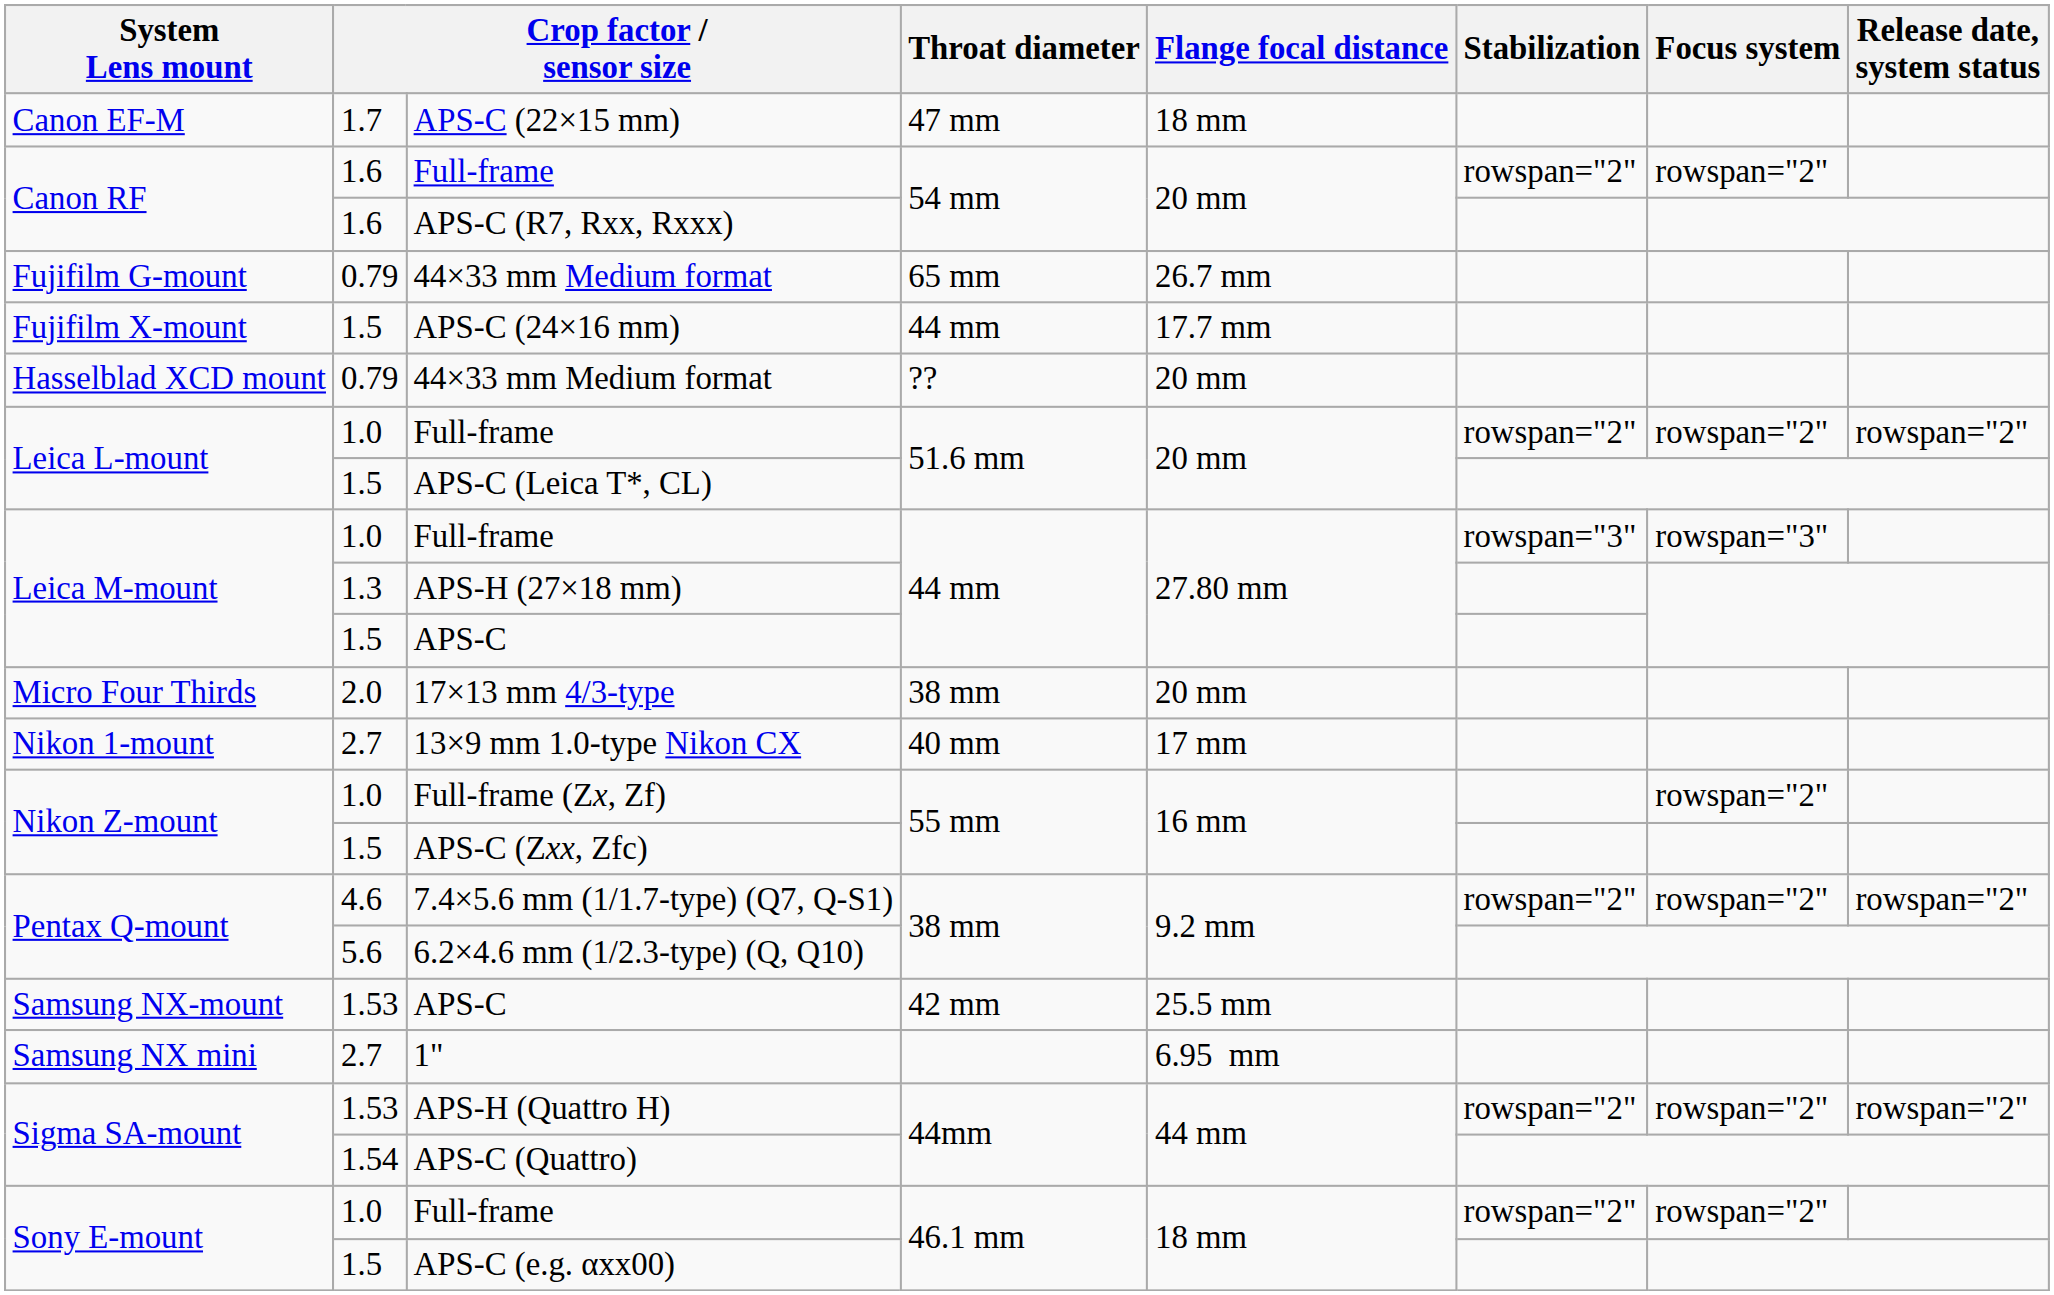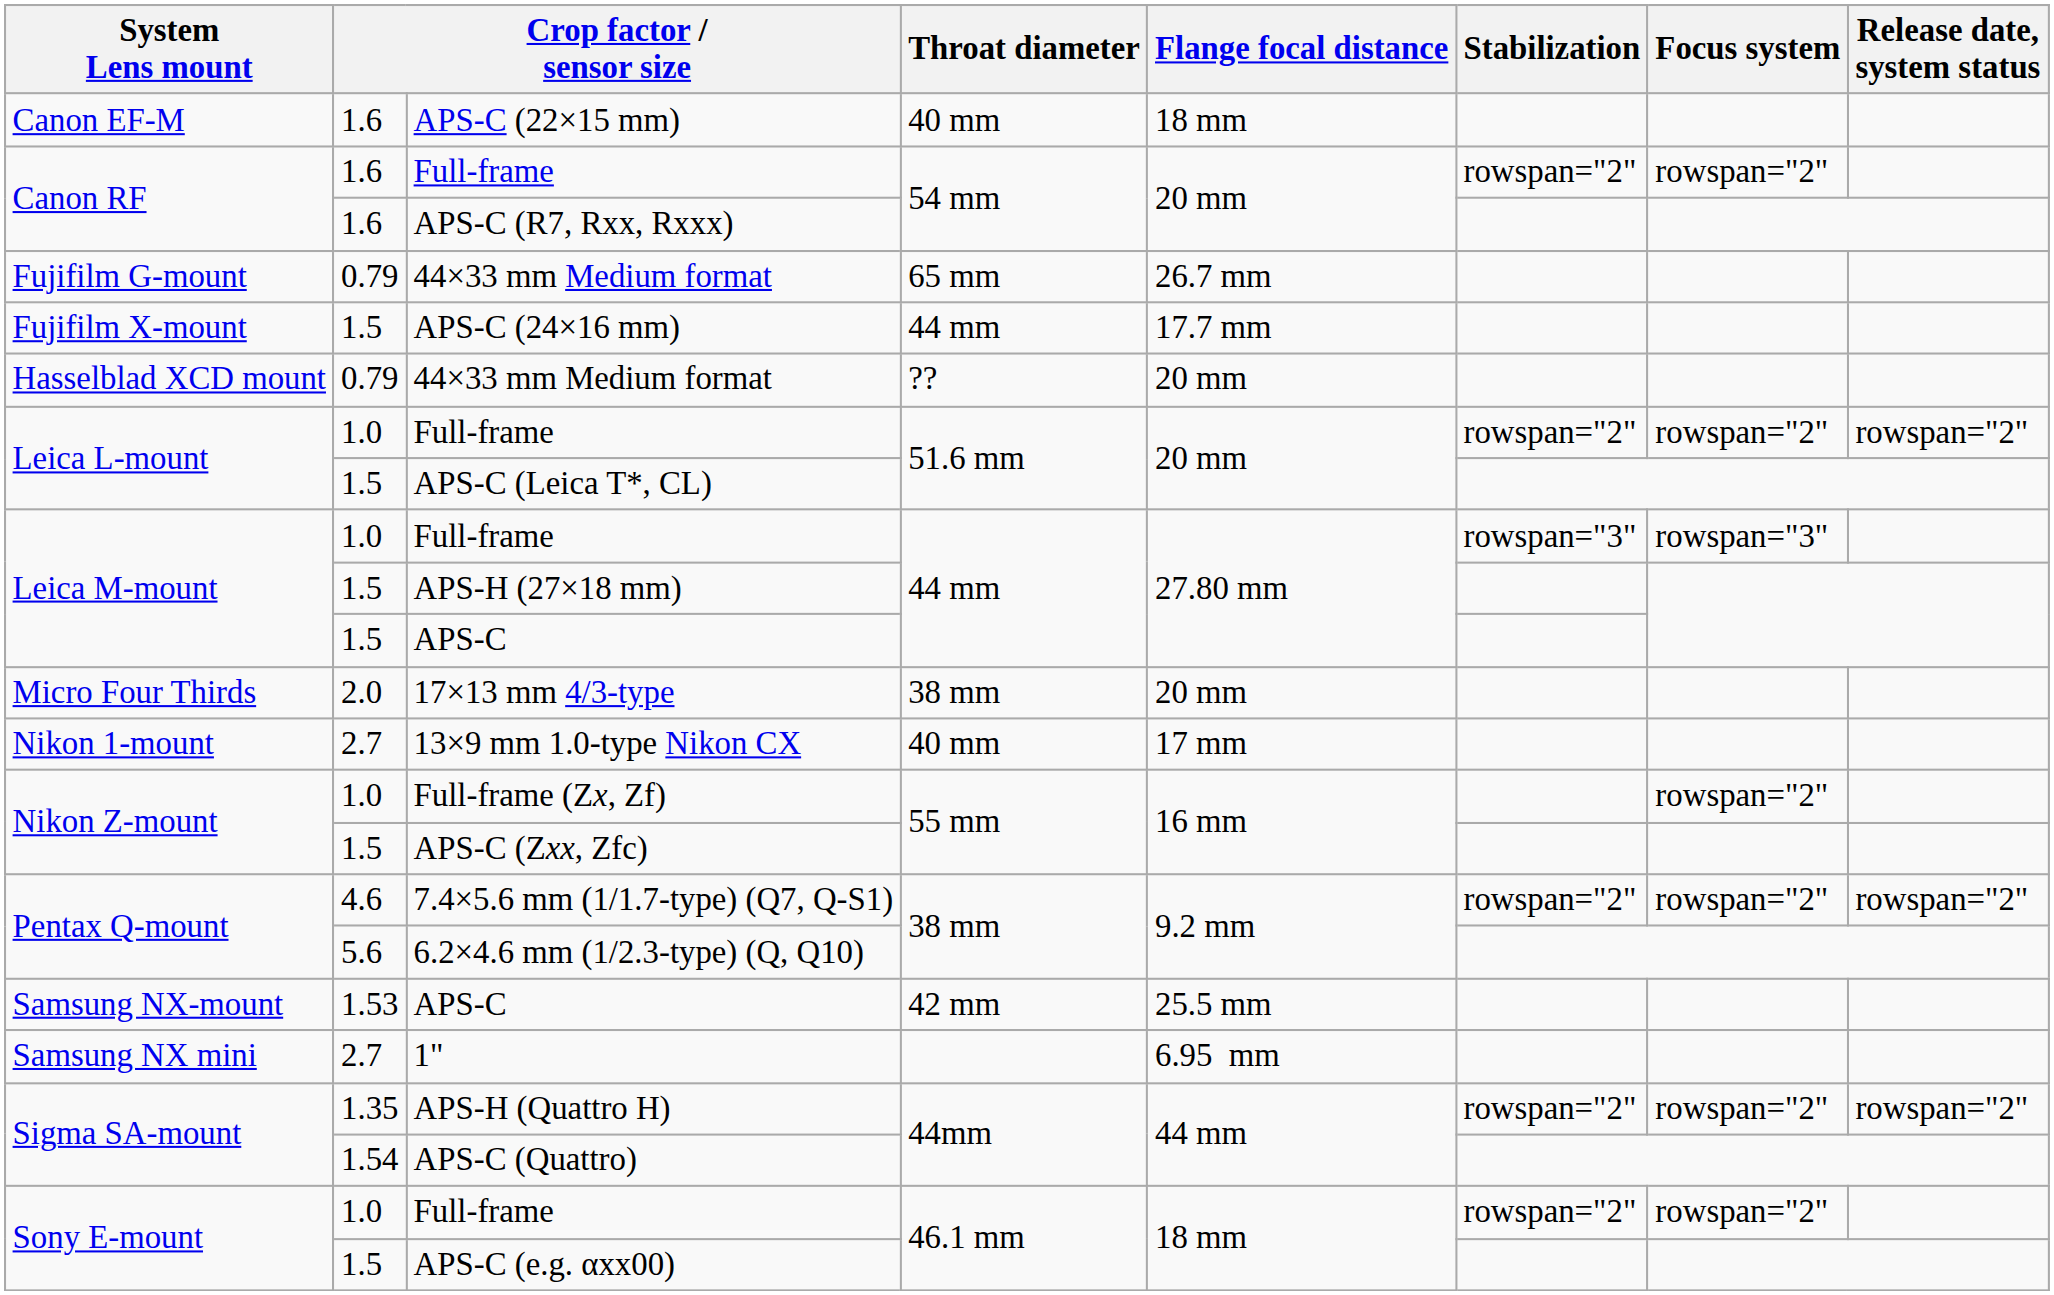(362, 119) 1.7 -> (362, 119) 1.6
(954, 119) 47 mm -> (954, 119) 40 mm
(362, 587) 1.3 -> (362, 587) 1.5
(370, 1107) 1.53 -> (370, 1107) 1.35
